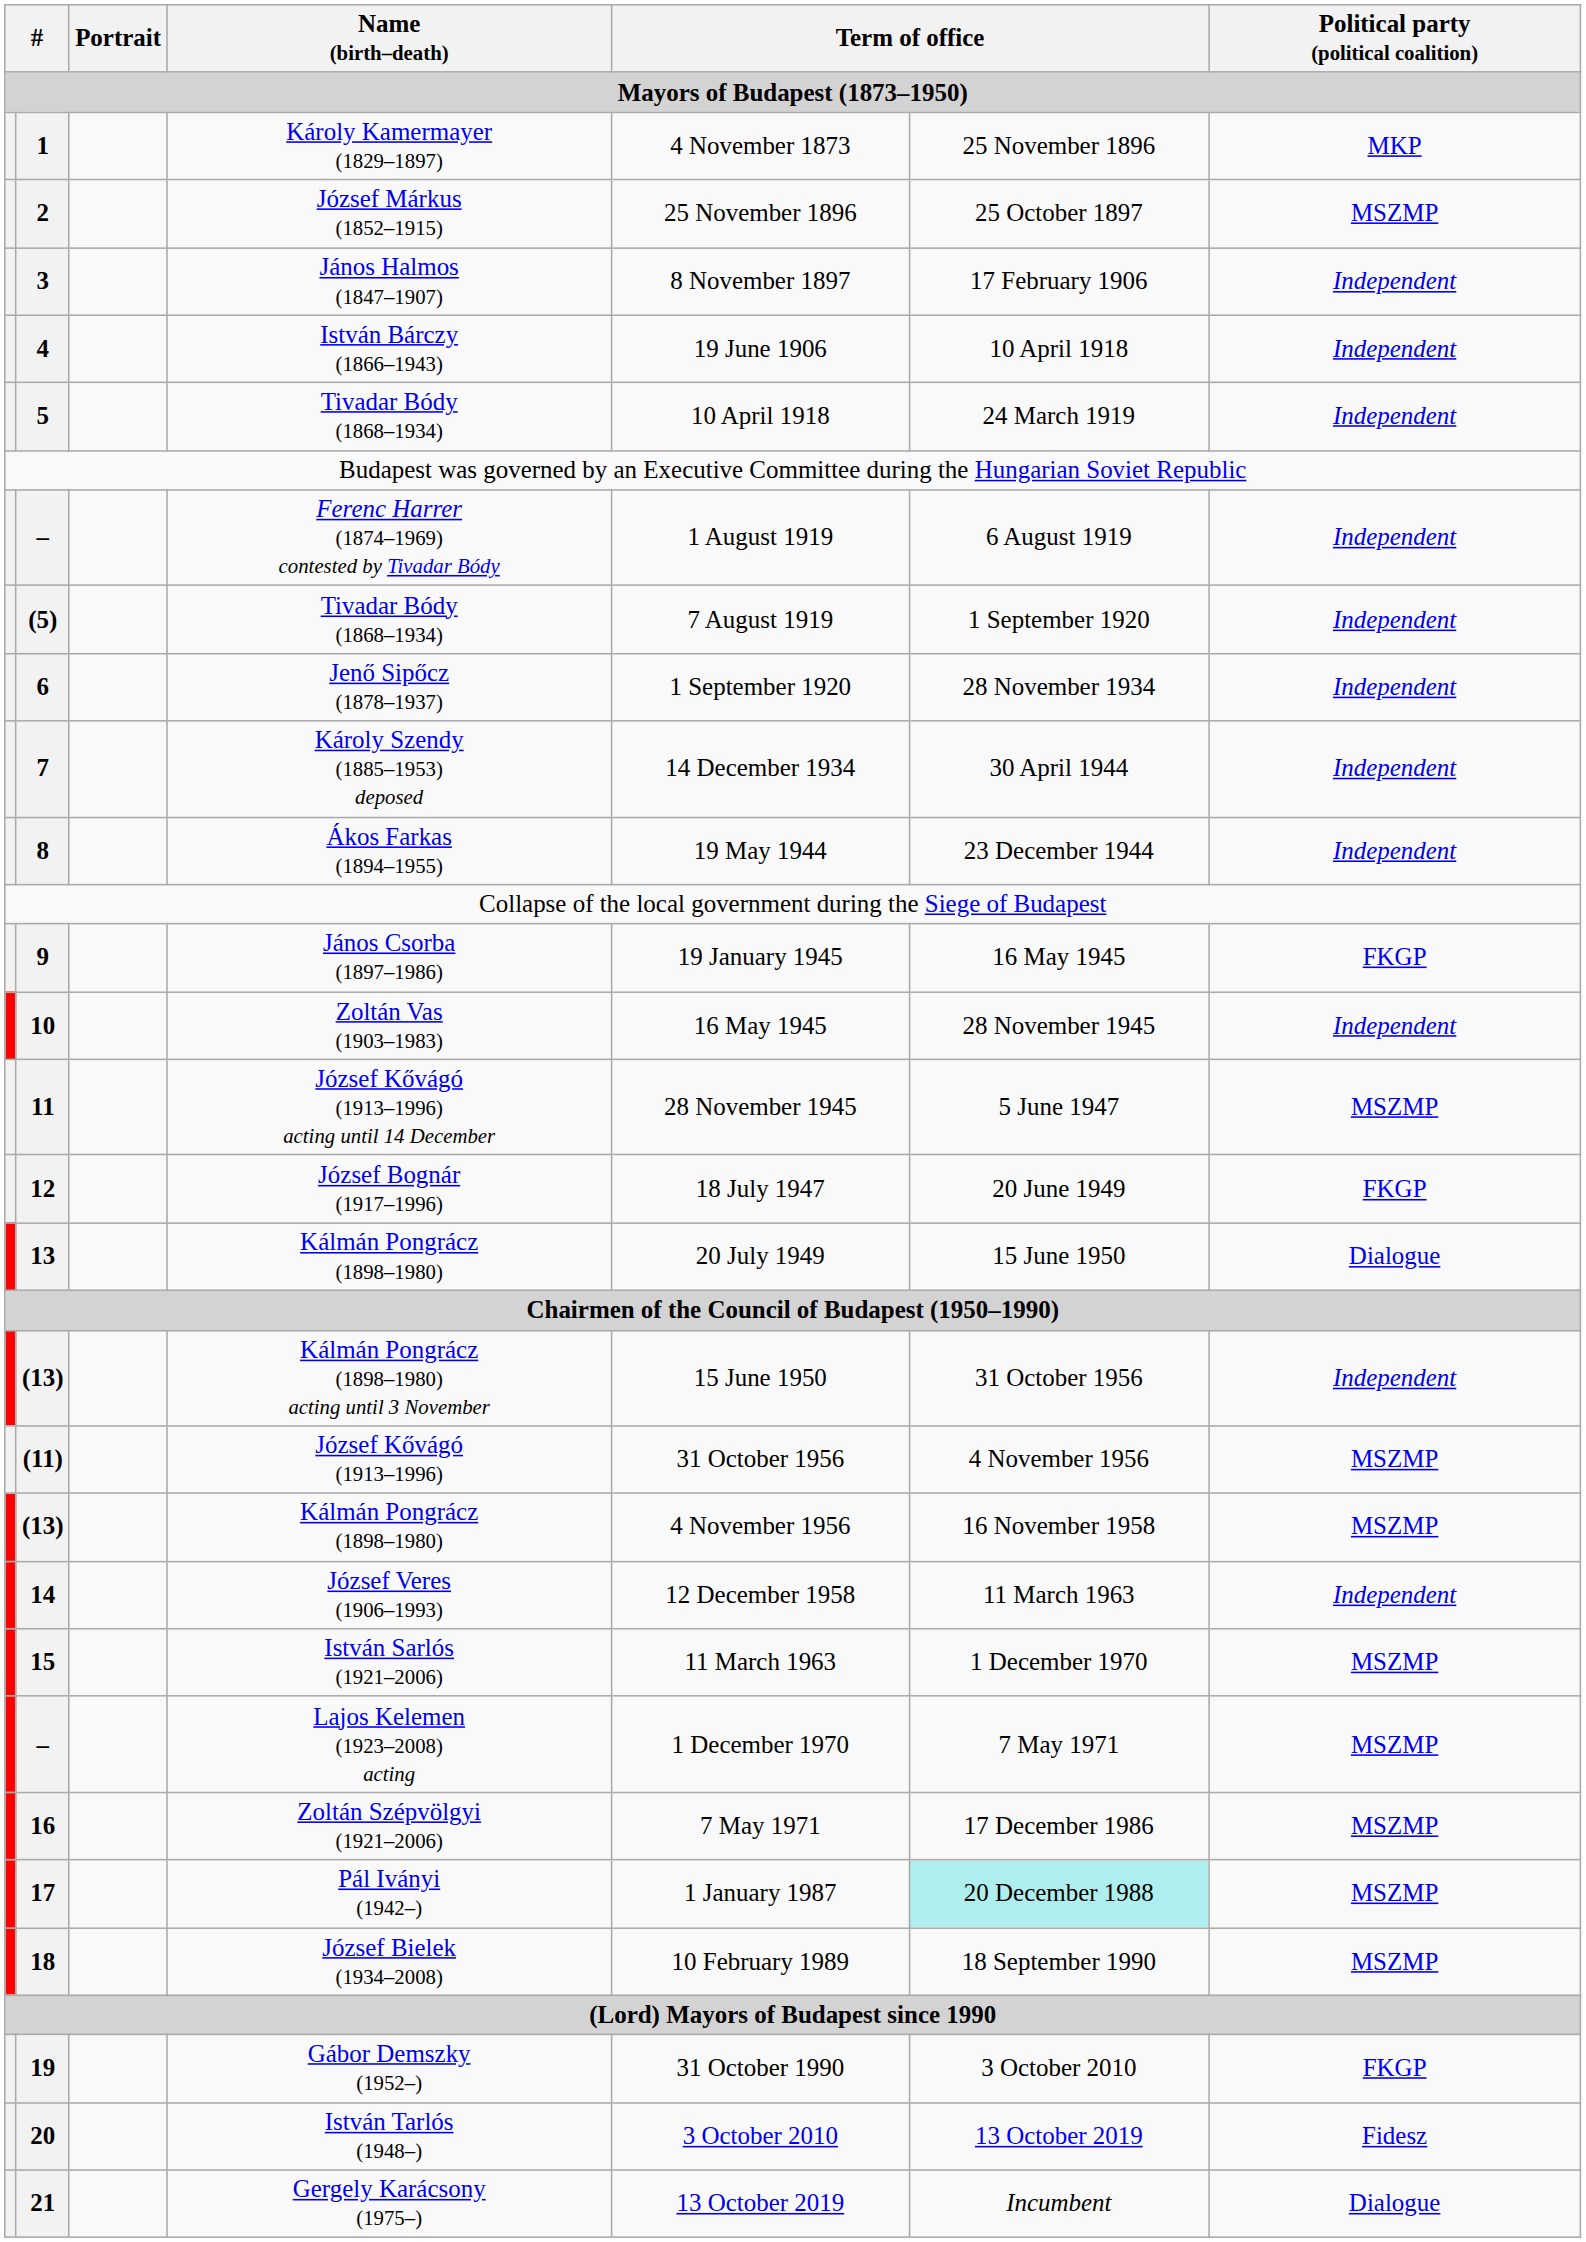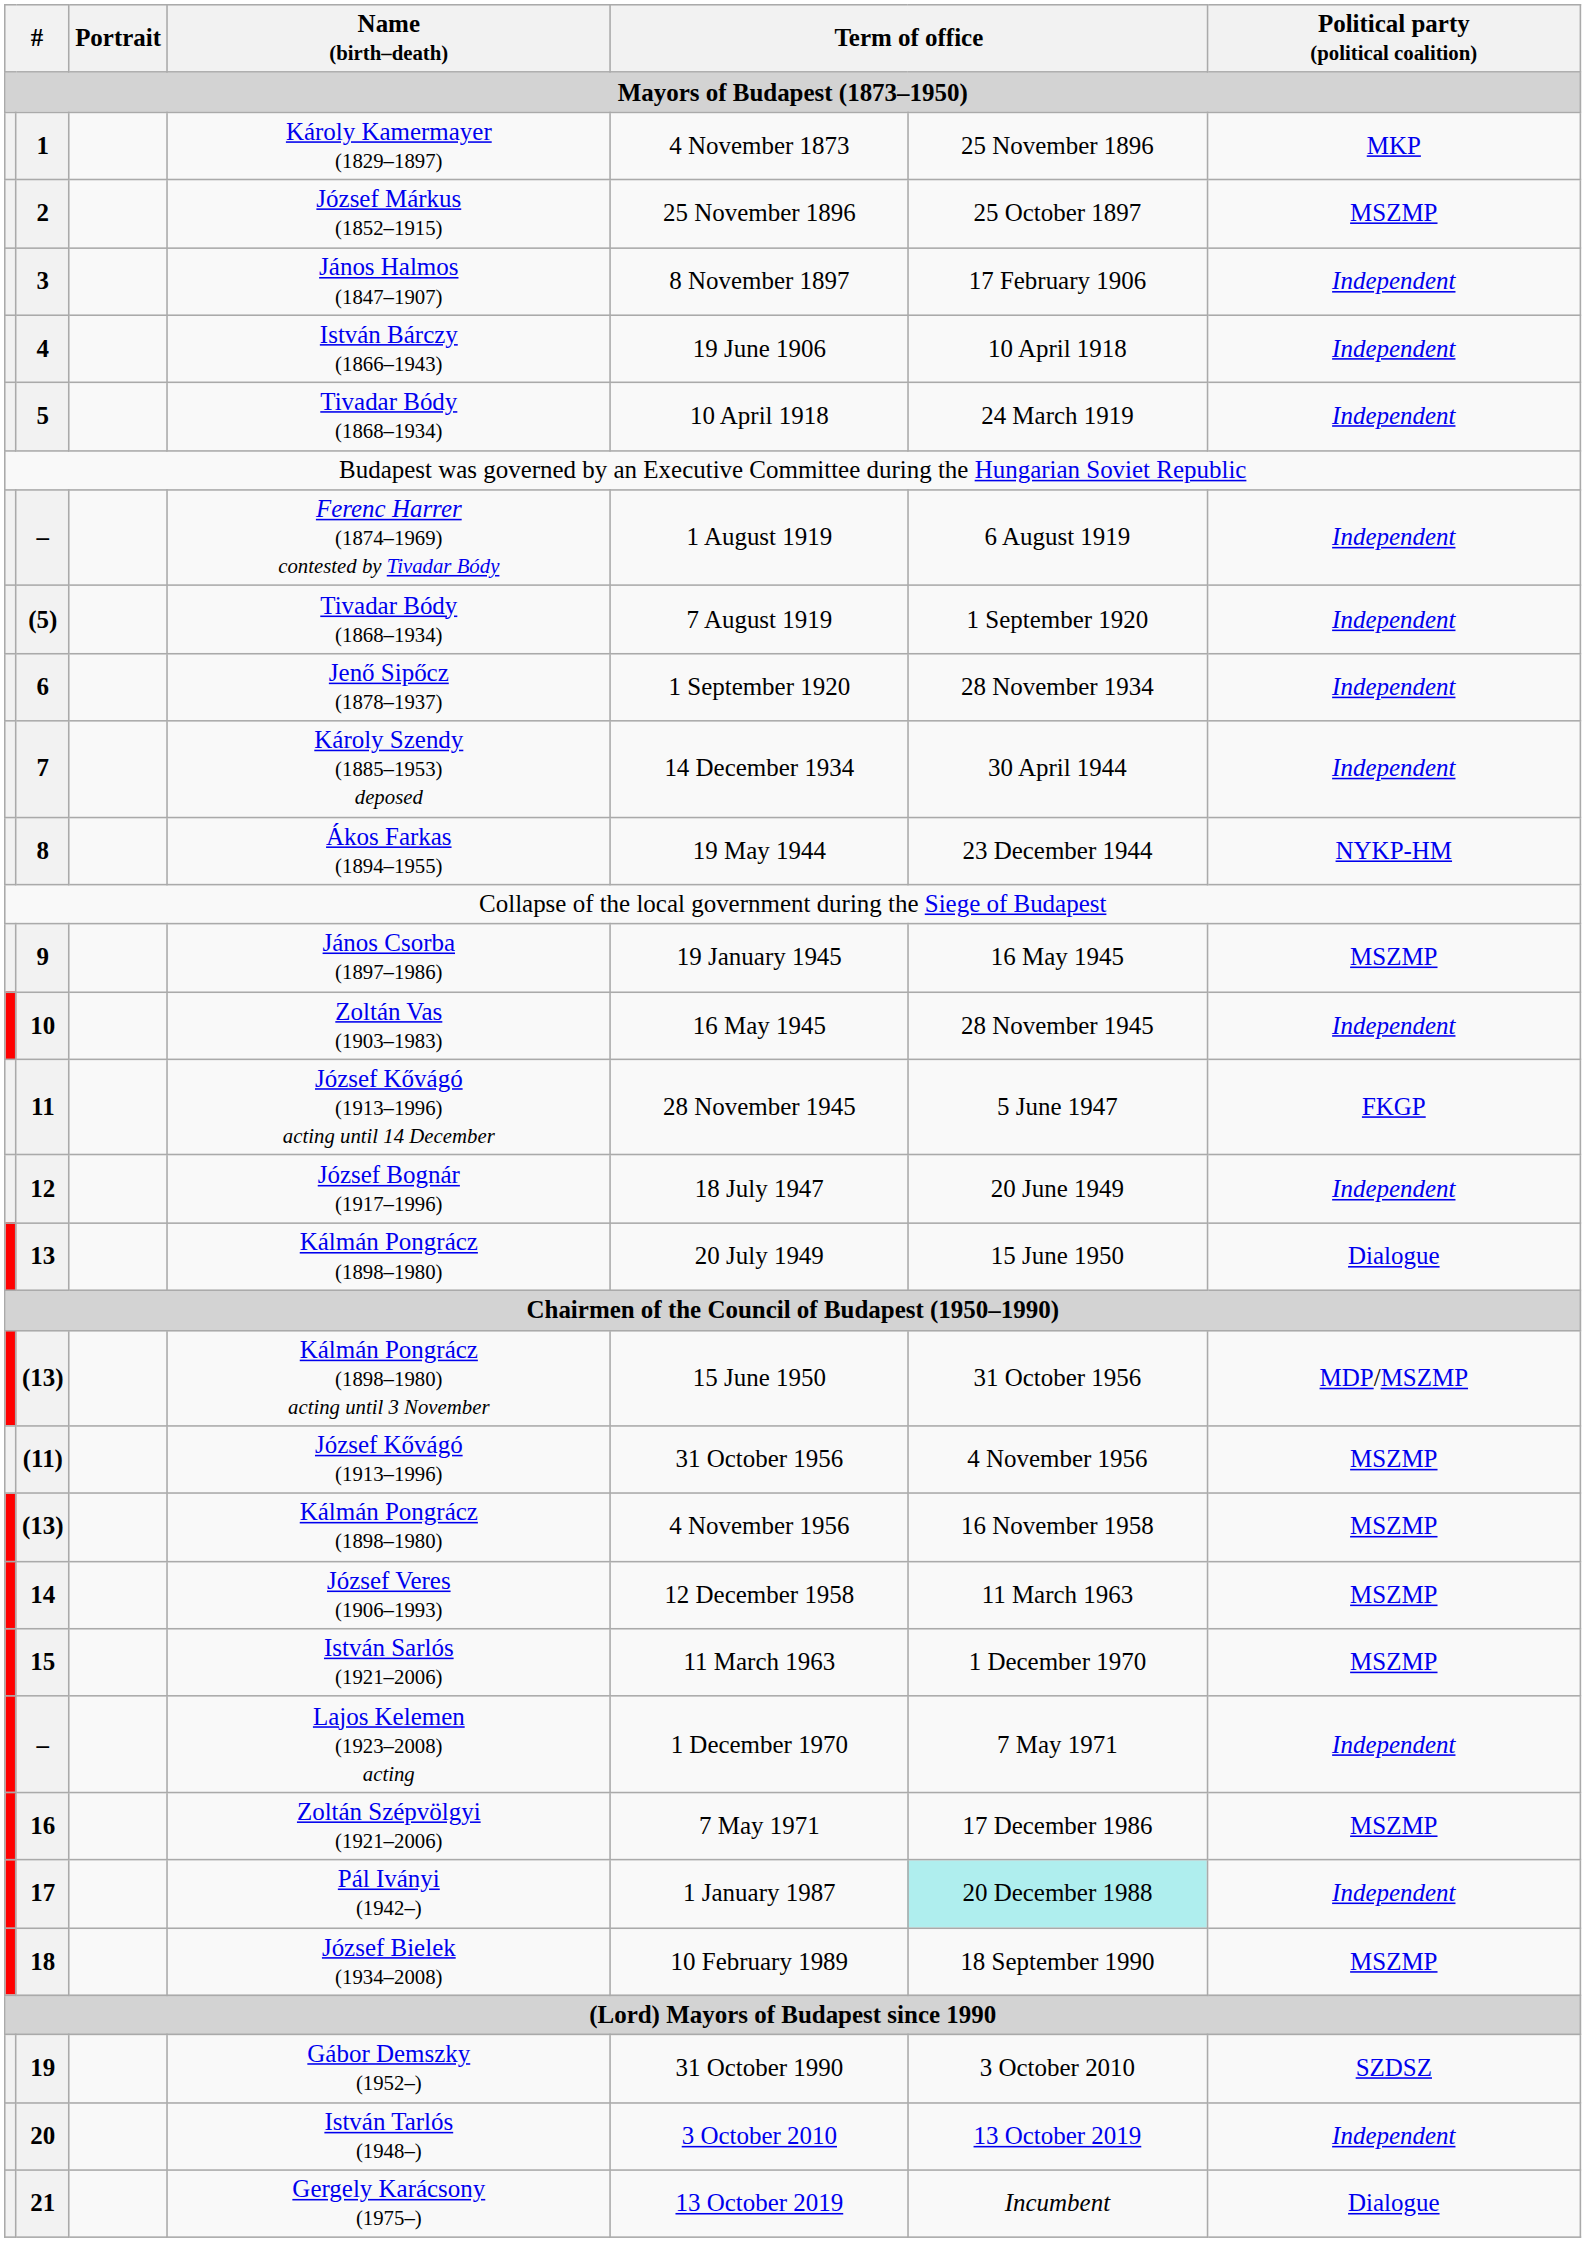(1395, 850) Independent -> (1394, 850) NYKP-HM
(1395, 957) FKGP -> (1394, 957) MSZMP
(1395, 1106) MSZMP -> (1394, 1106) FKGP
(1395, 1188) FKGP -> (1394, 1188) Independent
(1395, 1377) Independent -> (1394, 1377) MDP/MSZMP
(1395, 1594) Independent -> (1394, 1594) MSZMP
(1395, 1743) MSZMP -> (1394, 1743) Independent
(1395, 1893) MSZMP -> (1394, 1893) Independent
(1395, 2068) FKGP -> (1394, 2068) SZDSZ
(1395, 2135) Fidesz -> (1394, 2135) Independent
